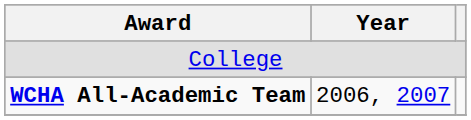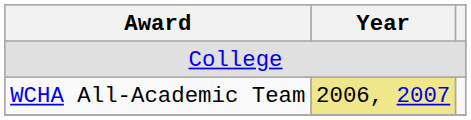(158, 96) bold -> (158, 96) normal
(383, 96) no background -> (383, 96) khaki background
